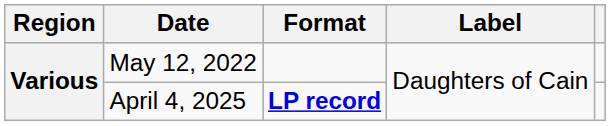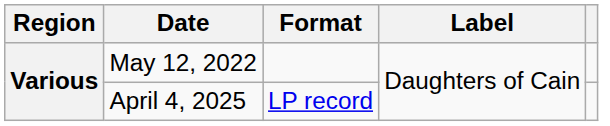(325, 100) bold -> (321, 100) normal
